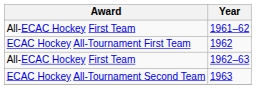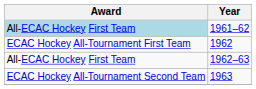(71, 28) no background -> (71, 28) lightblue background
